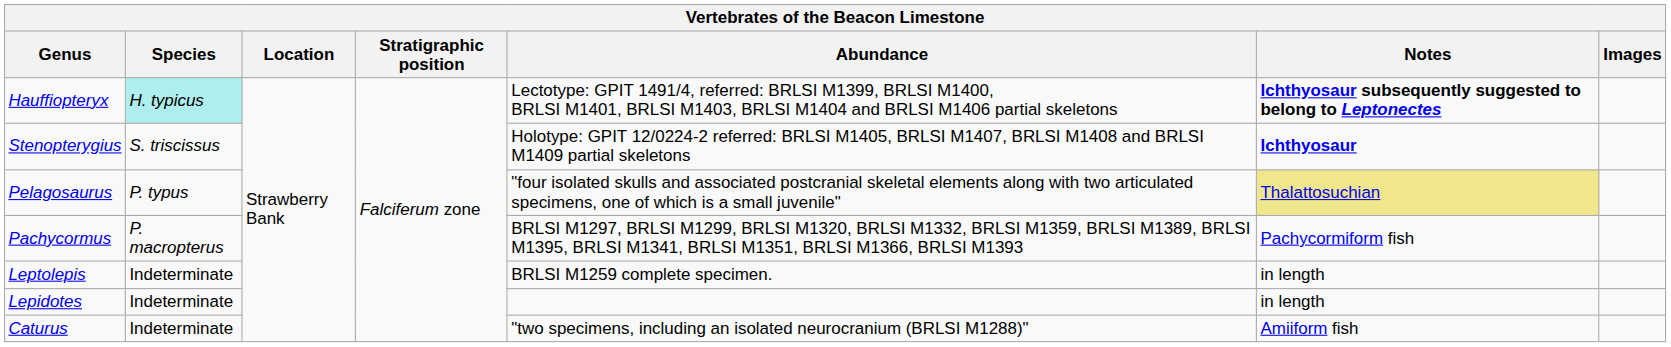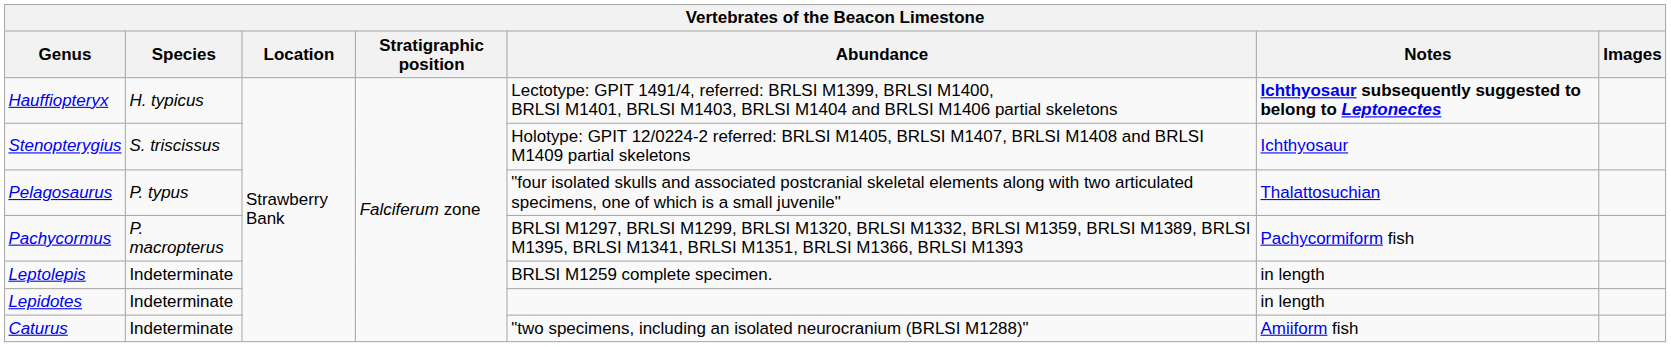(167, 100) paleturquoise background -> (167, 100) no background
(1309, 146) bold -> (1304, 146) normal
(1320, 192) khaki background -> (1320, 192) no background
